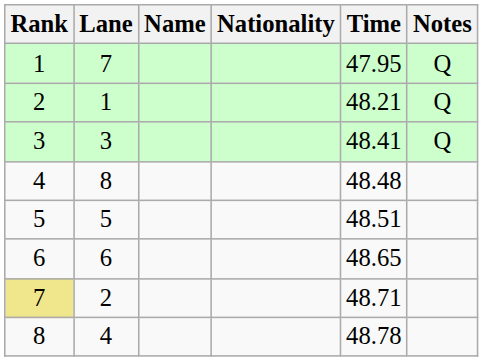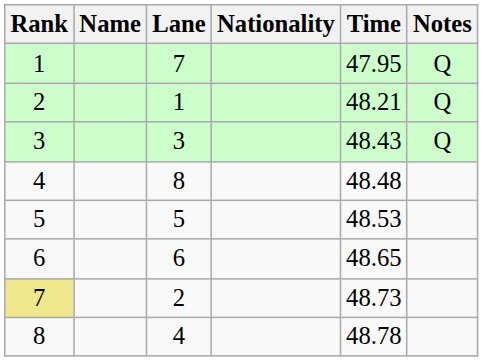columns swapped: (106, 24) <-> (175, 24)
(374, 141) 48.41 -> (374, 141) 48.43
(374, 219) 48.51 -> (374, 219) 48.53
(374, 297) 48.71 -> (374, 297) 48.73
